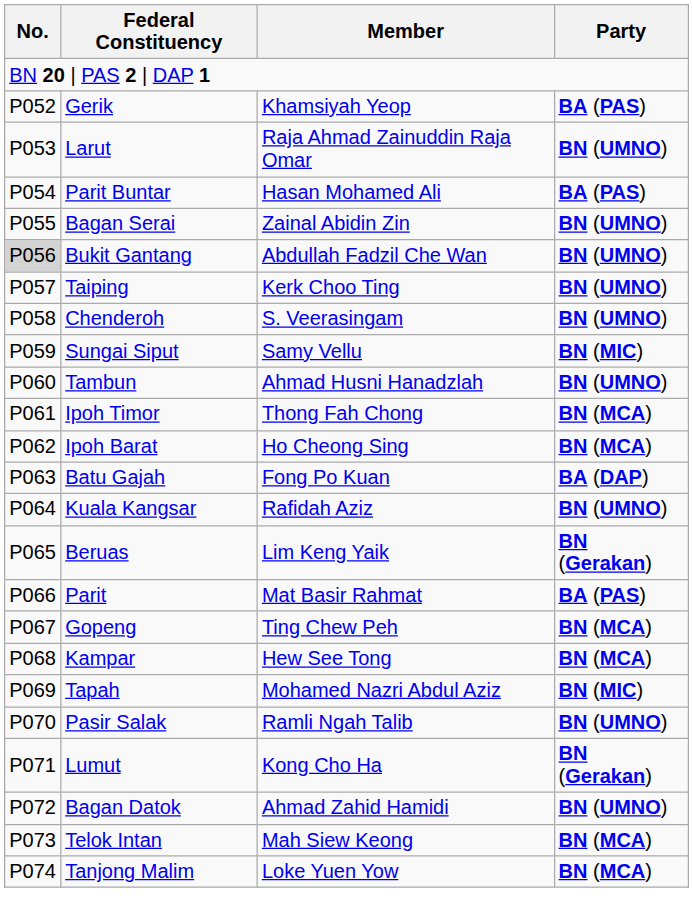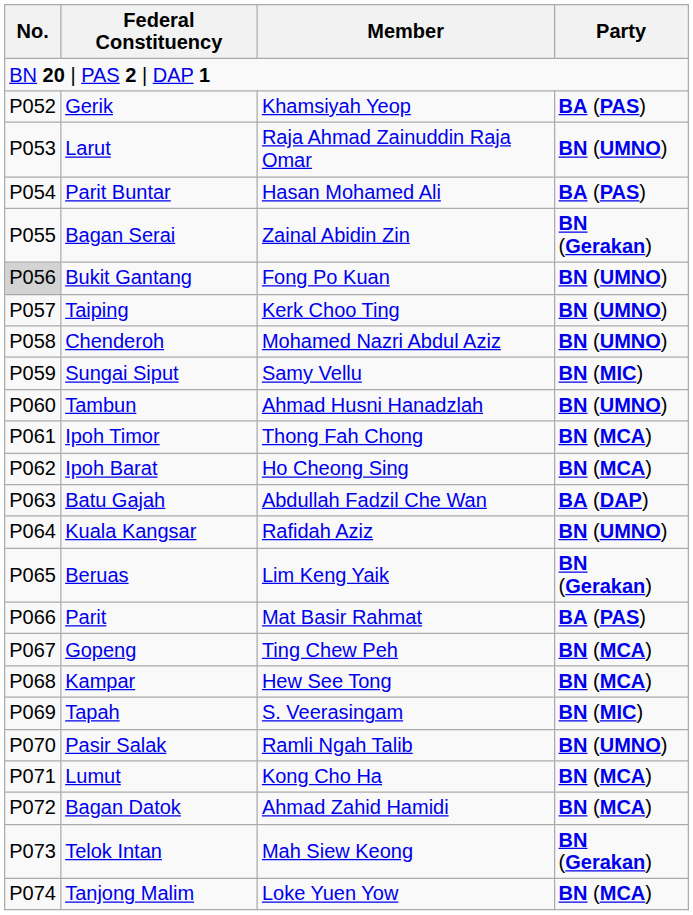(613, 223) BN (UMNO) -> (605, 235) BN (Gerakan)
(374, 255) Abdullah Fadzil Che Wan -> (326, 278) Fong Po Kuan
(332, 319) S. Veerasingam -> (381, 341) Mohamed Nazri Abdul Aziz
(326, 477) Fong Po Kuan -> (374, 500) Abdullah Fadzil Che Wan
(381, 690) Mohamed Nazri Abdul Aziz -> (332, 713) S. Veerasingam
(605, 765) BN (Gerakan) -> (605, 776) BN (MCA)
(613, 808) BN (UMNO) -> (605, 808) BN (MCA)
(605, 839) BN (MCA) -> (605, 851) BN (Gerakan)
